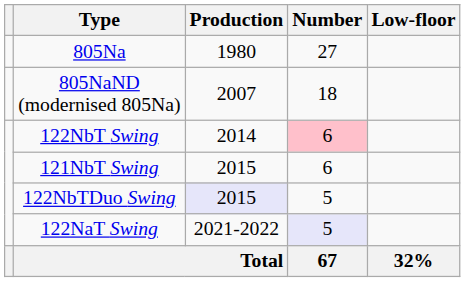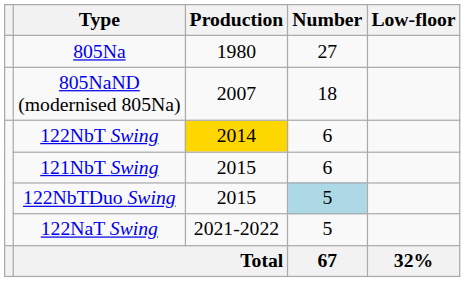(236, 135) no background -> (236, 135) gold background
(327, 135) pink background -> (327, 135) no background
(236, 198) lavender background -> (236, 198) no background
(327, 198) no background -> (327, 198) lightblue background
(327, 229) lavender background -> (327, 229) no background
